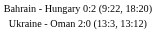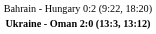(78, 23) normal -> (78, 23) bold
